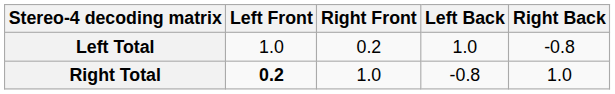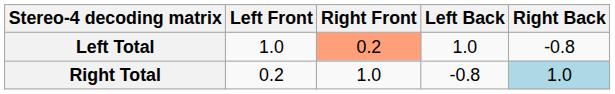(369, 46) no background -> (369, 46) lightsalmon background
(271, 74) bold -> (271, 74) normal
(559, 74) no background -> (559, 74) lightblue background
